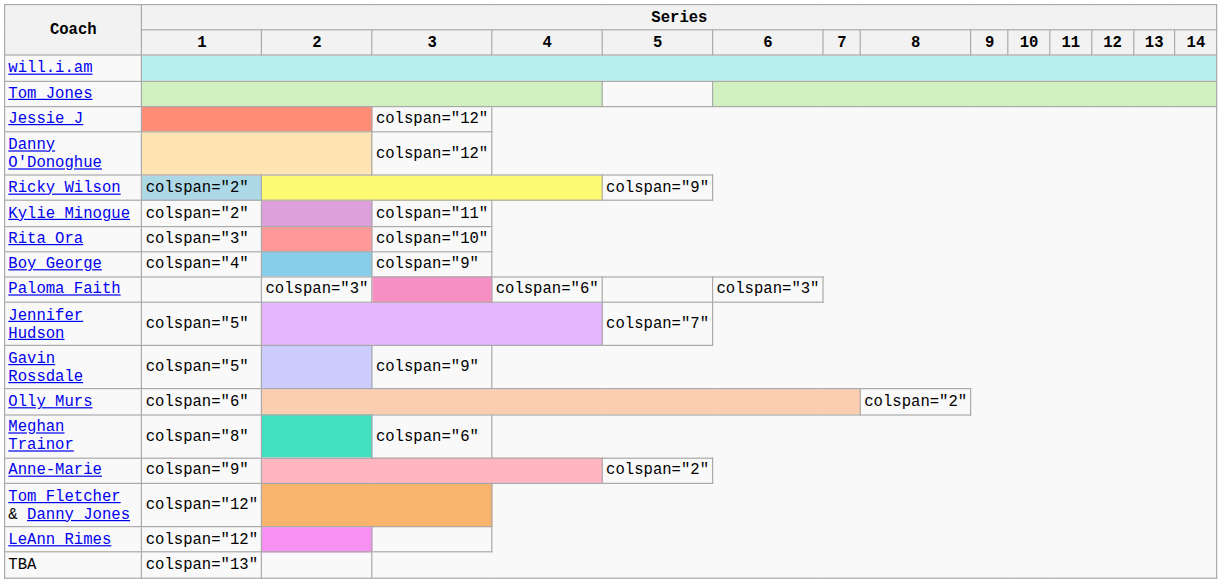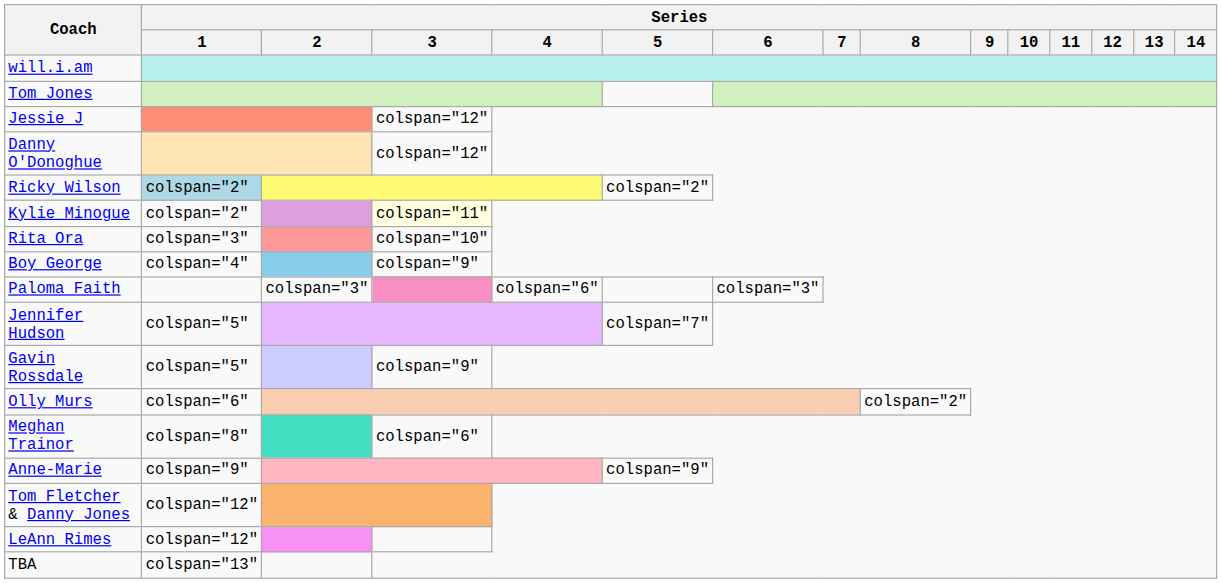(658, 188) colspan="9" -> (658, 188) colspan="2"
(432, 213) no background -> (432, 213) lightyellow background
(658, 471) colspan="2" -> (658, 471) colspan="9"
